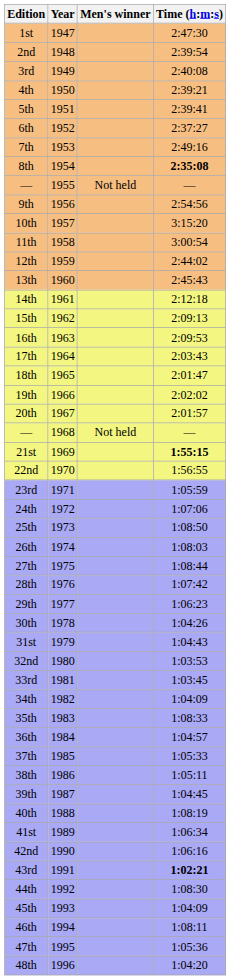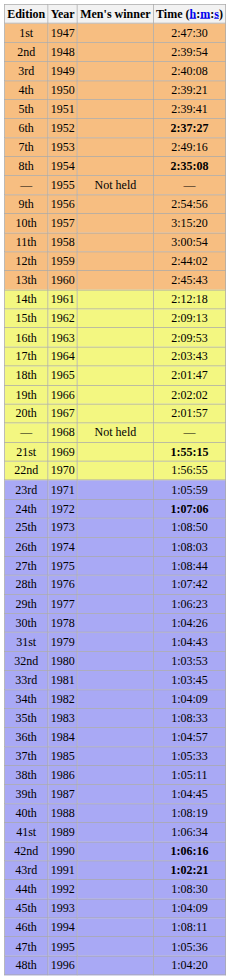(189, 128) normal -> (189, 128) bold
(189, 508) normal -> (189, 508) bold
(189, 851) normal -> (189, 851) bold
